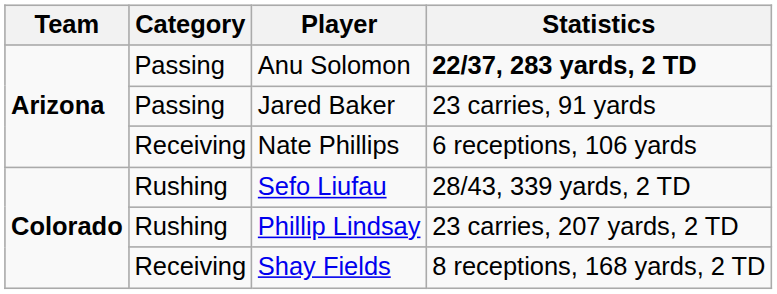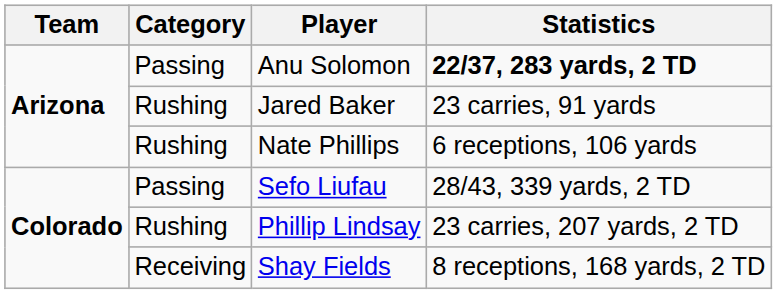(180, 105) Passing -> (181, 105) Rushing
(190, 146) Receiving -> (181, 146) Rushing
(181, 186) Rushing -> (180, 186) Passing
